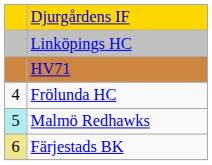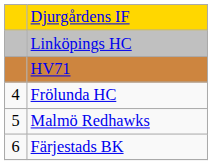(16, 120) paleturquoise background -> (16, 120) no background
(16, 146) khaki background -> (16, 146) no background
